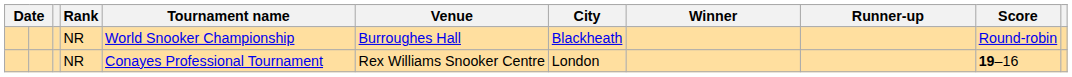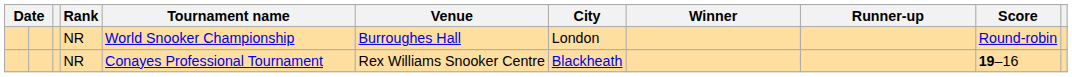(587, 38) Blackheath -> (576, 38) London
(576, 60) London -> (587, 60) Blackheath
